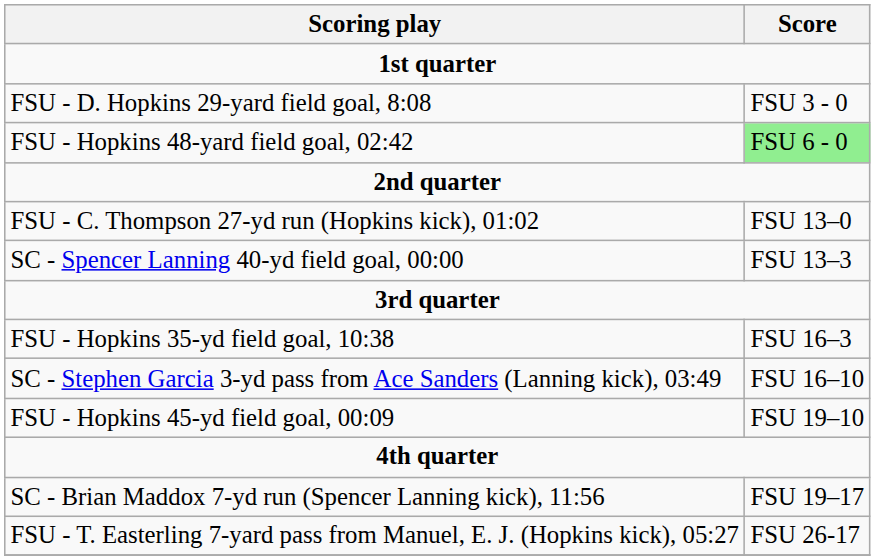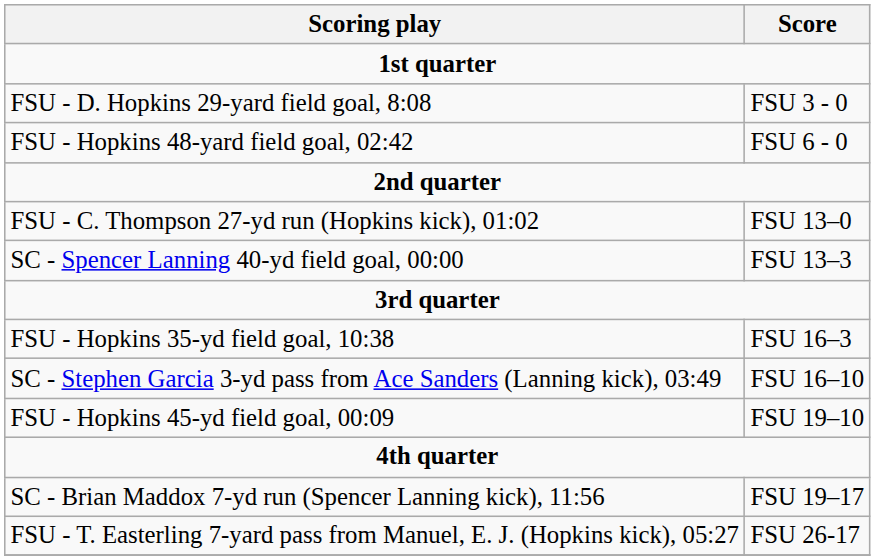(799, 142) lightgreen background -> (799, 142) no background
